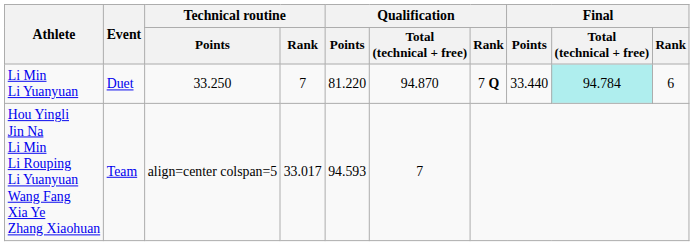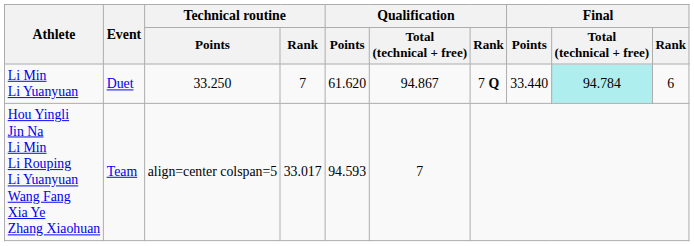(347, 84) 81.220 -> (347, 84) 61.620
(420, 84) 94.870 -> (420, 84) 94.867
